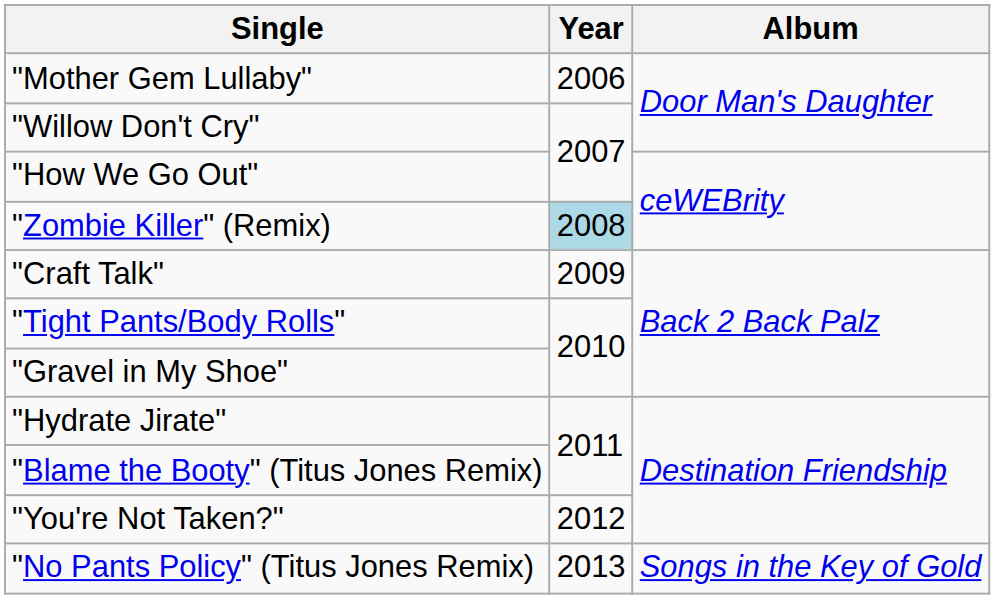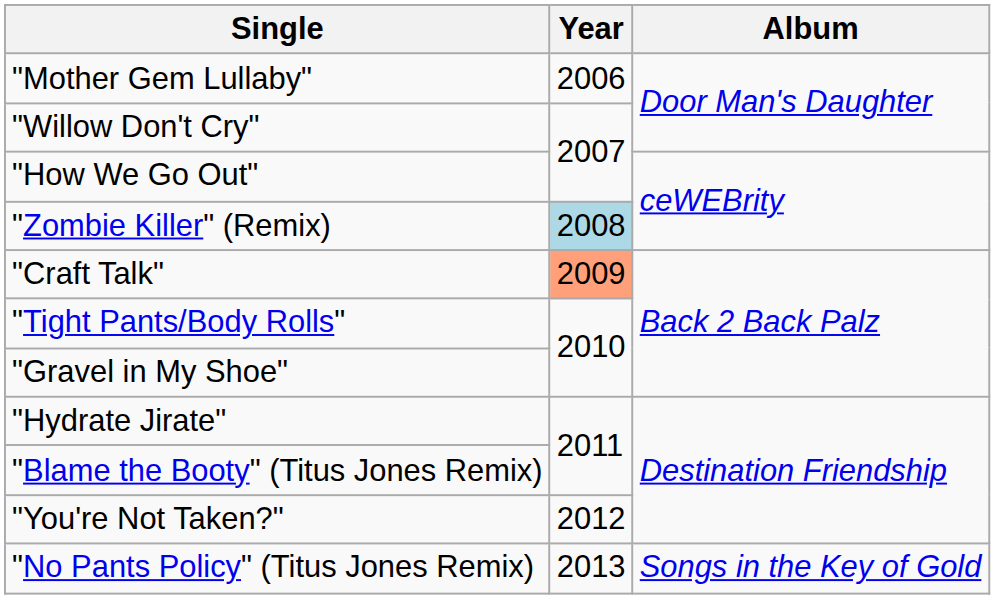(591, 273) no background -> (591, 273) lightsalmon background
